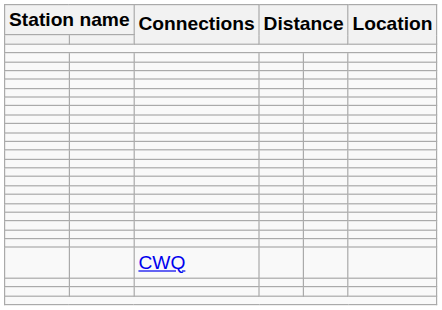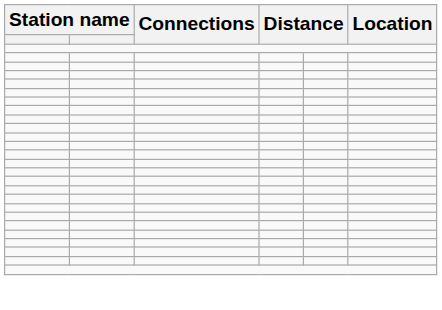- row: (37, 263)
